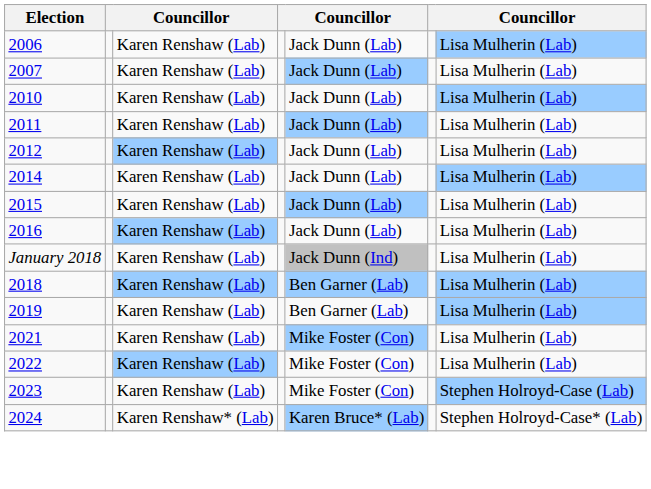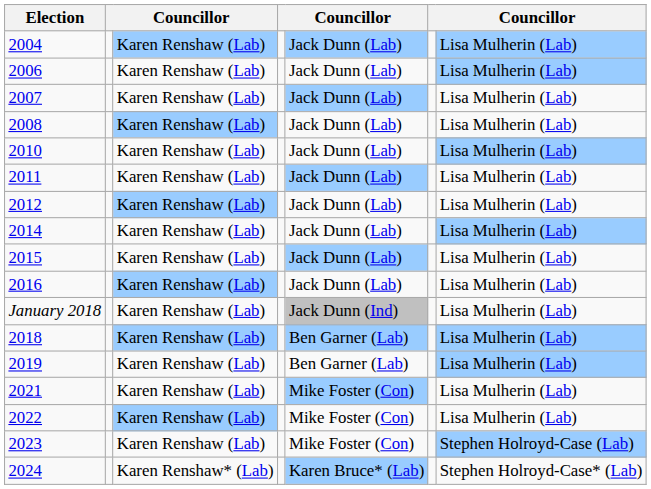+ row: (25, 44)
+ row: (25, 124)
